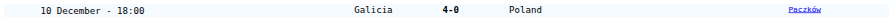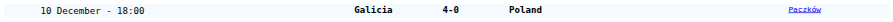(373, 10) normal -> (373, 10) bold
(525, 10) normal -> (525, 10) bold
